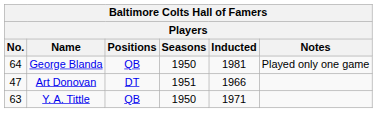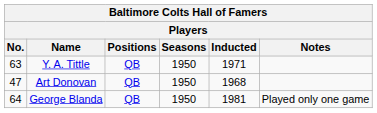rows swapped: (66, 64) <-> (66, 99)
(132, 82) DT -> (132, 82) QB
(184, 82) 1951 -> (184, 82) 1950
(234, 82) 1966 -> (234, 82) 1968
